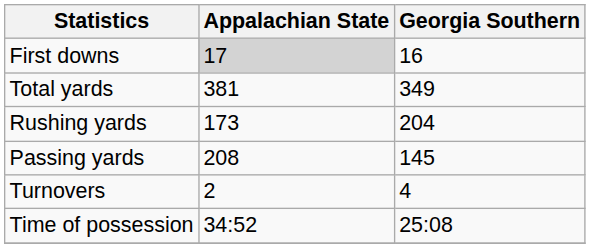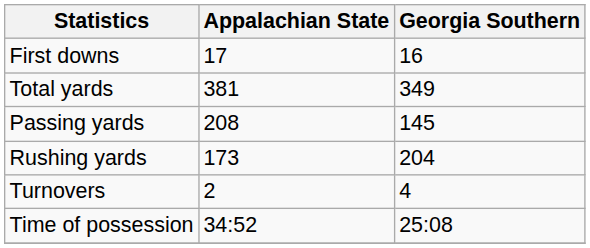(215, 55) lightgrey background -> (215, 55) no background
rows swapped: (78, 123) <-> (77, 157)
